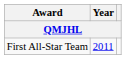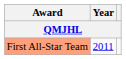(47, 46) no background -> (47, 46) lightsalmon background
